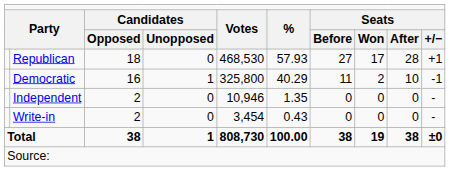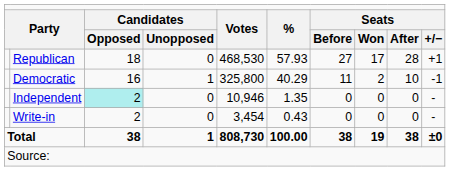(137, 98) no background -> (137, 98) paleturquoise background
